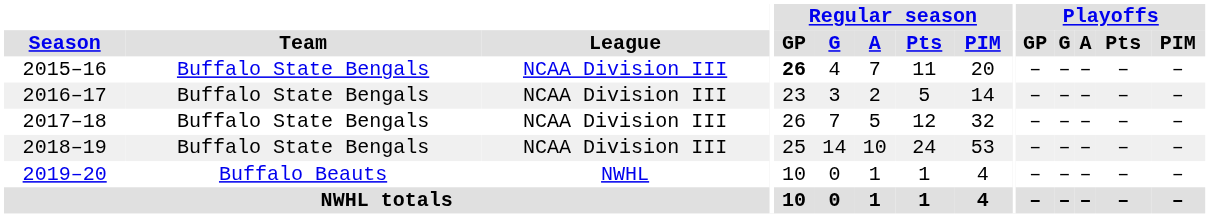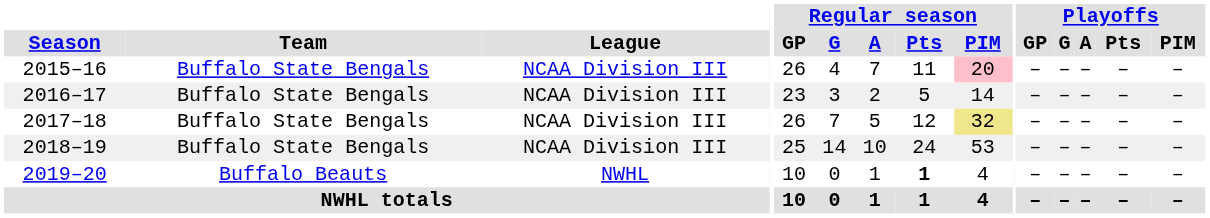(794, 69) bold -> (794, 69) normal
(983, 69) no background -> (983, 69) pink background
(983, 122) no background -> (983, 122) khaki background
(924, 174) normal -> (924, 174) bold
